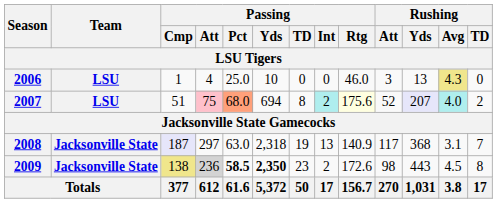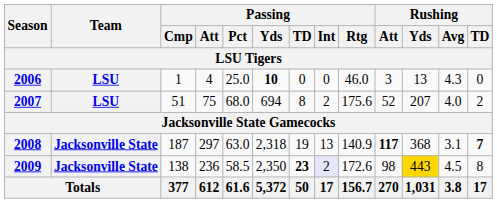(271, 79) normal -> (271, 79) bold
(453, 79) khaki background -> (453, 79) no background
(209, 101) pink background -> (209, 101) no background
(238, 101) lightsalmon background -> (238, 101) no background
(326, 101) paleturquoise background -> (326, 101) no background
(357, 101) lightyellow background -> (357, 101) no background
(420, 101) lavender background -> (420, 101) no background
(453, 101) paleturquoise background -> (453, 101) no background
(178, 144) lavender background -> (178, 144) no background
(389, 144) normal -> (389, 144) bold
(480, 144) normal -> (480, 144) bold
(178, 166) khaki background -> (178, 166) no background
(209, 166) lightgrey background -> (209, 166) no background
(238, 166) bold -> (238, 166) normal
(271, 166) bold -> (271, 166) normal
(302, 166) normal -> (302, 166) bold
(326, 166) no background -> (326, 166) lavender background
(420, 166) no background -> (420, 166) gold background
